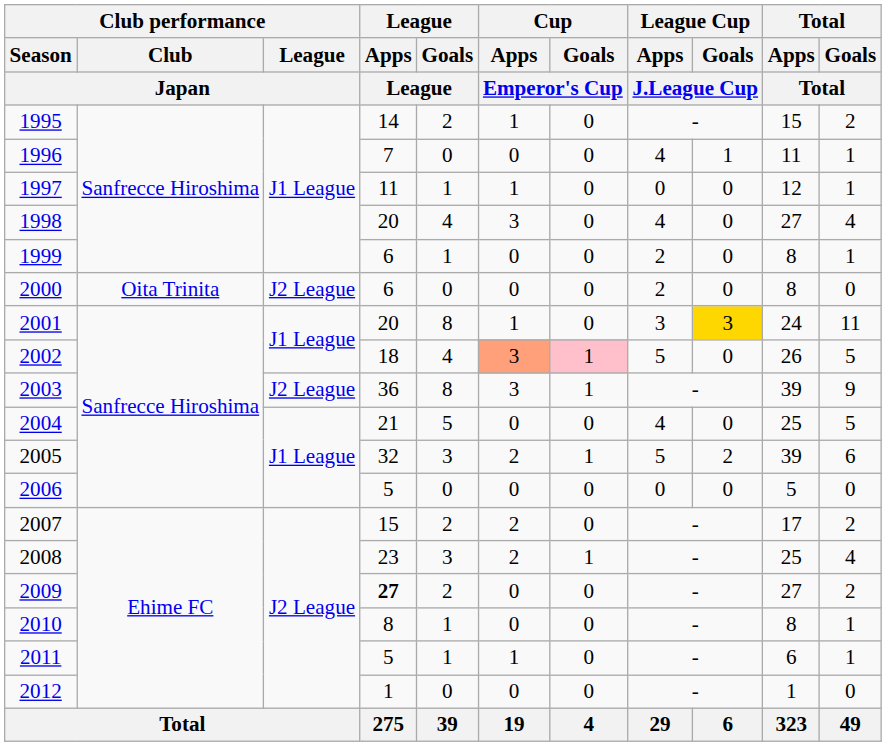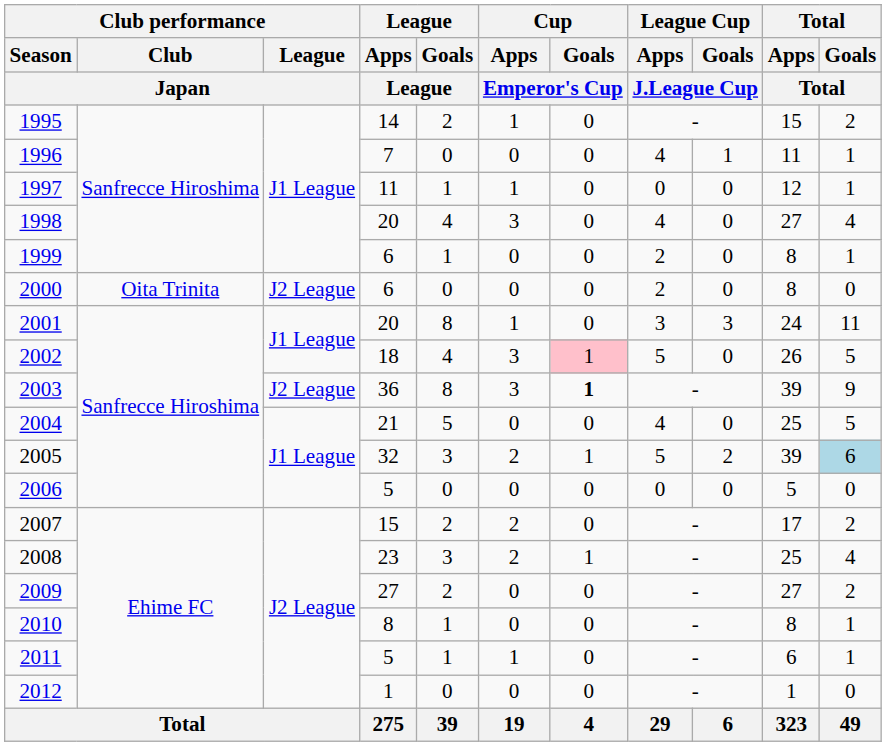(728, 322) gold background -> (728, 322) no background
(514, 356) lightsalmon background -> (514, 356) no background
(589, 389) normal -> (589, 389) bold
(850, 456) no background -> (850, 456) lightblue background
(388, 590) bold -> (388, 590) normal
